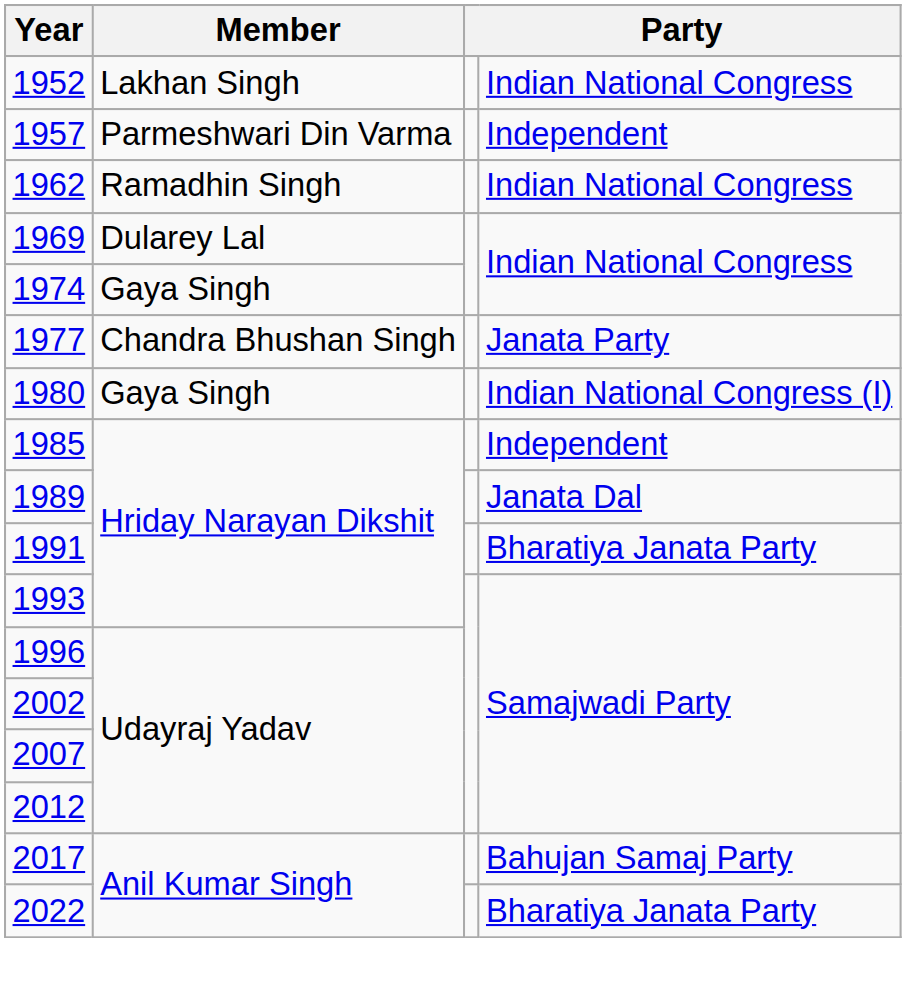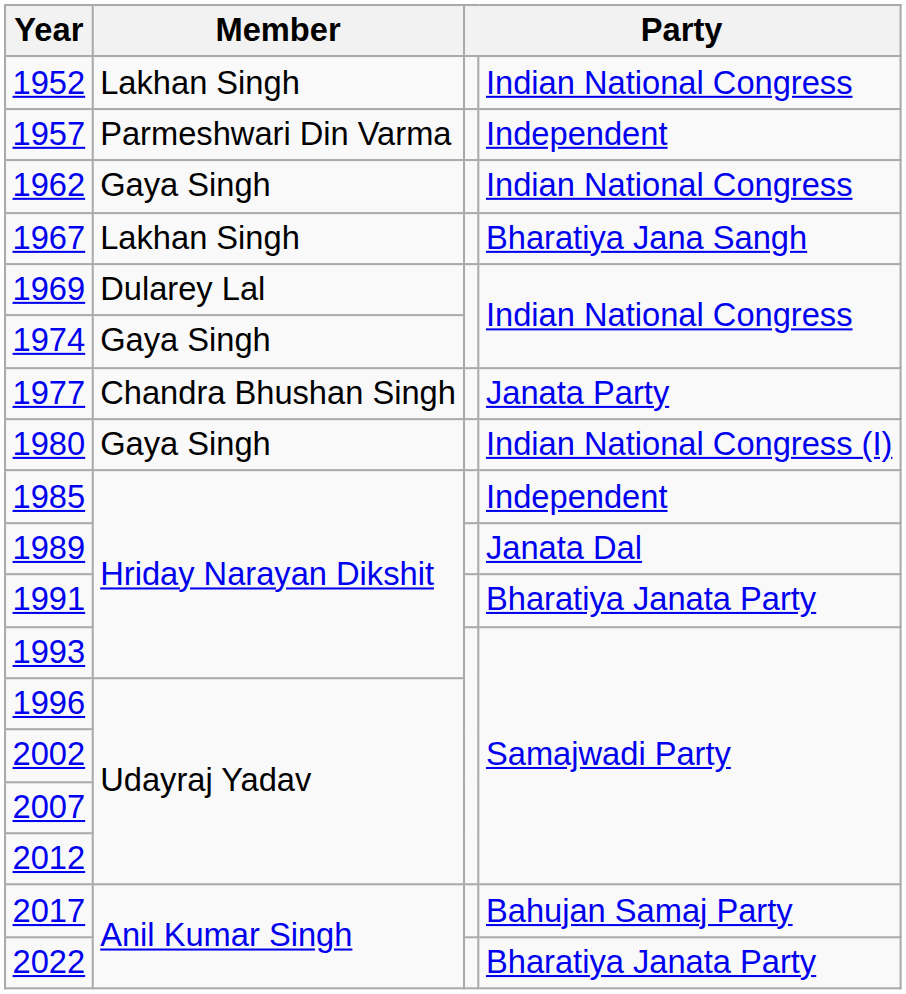(221, 185) Ramadhin Singh -> (185, 185) Gaya Singh
+ row: (49, 237)
